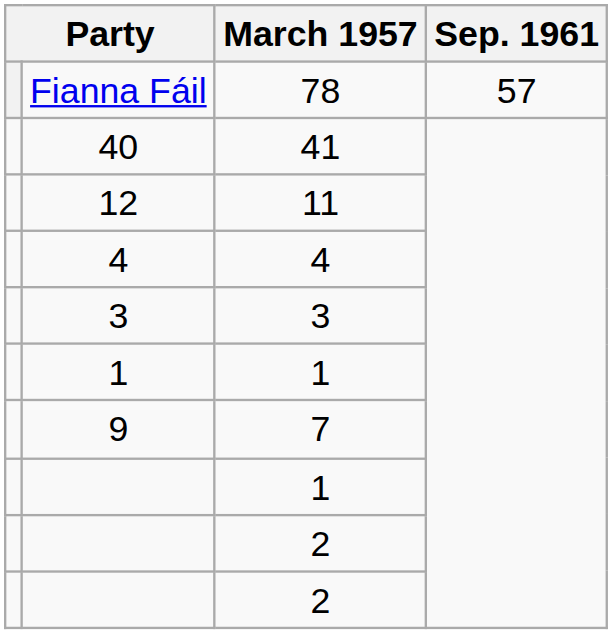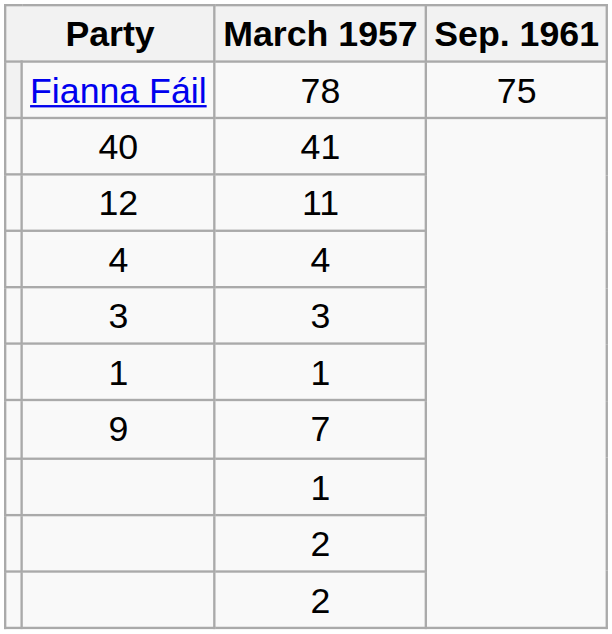(517, 90) 57 -> (517, 90) 75
